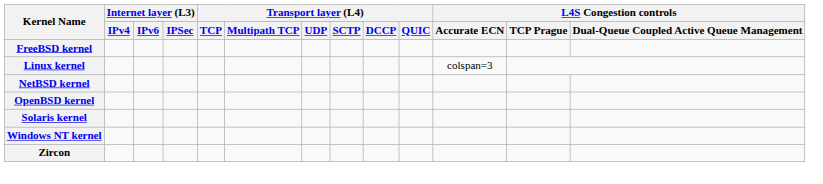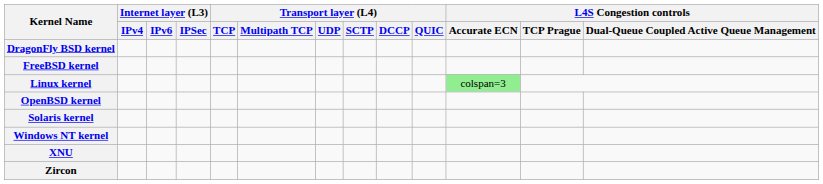+ row: (61, 48)
(470, 65) no background -> (483, 83) lightgreen background
- row: (54, 83)
+ row: (61, 153)
